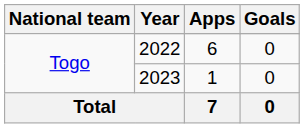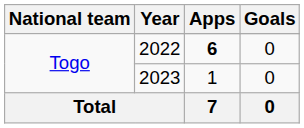(212, 48) normal -> (212, 48) bold
